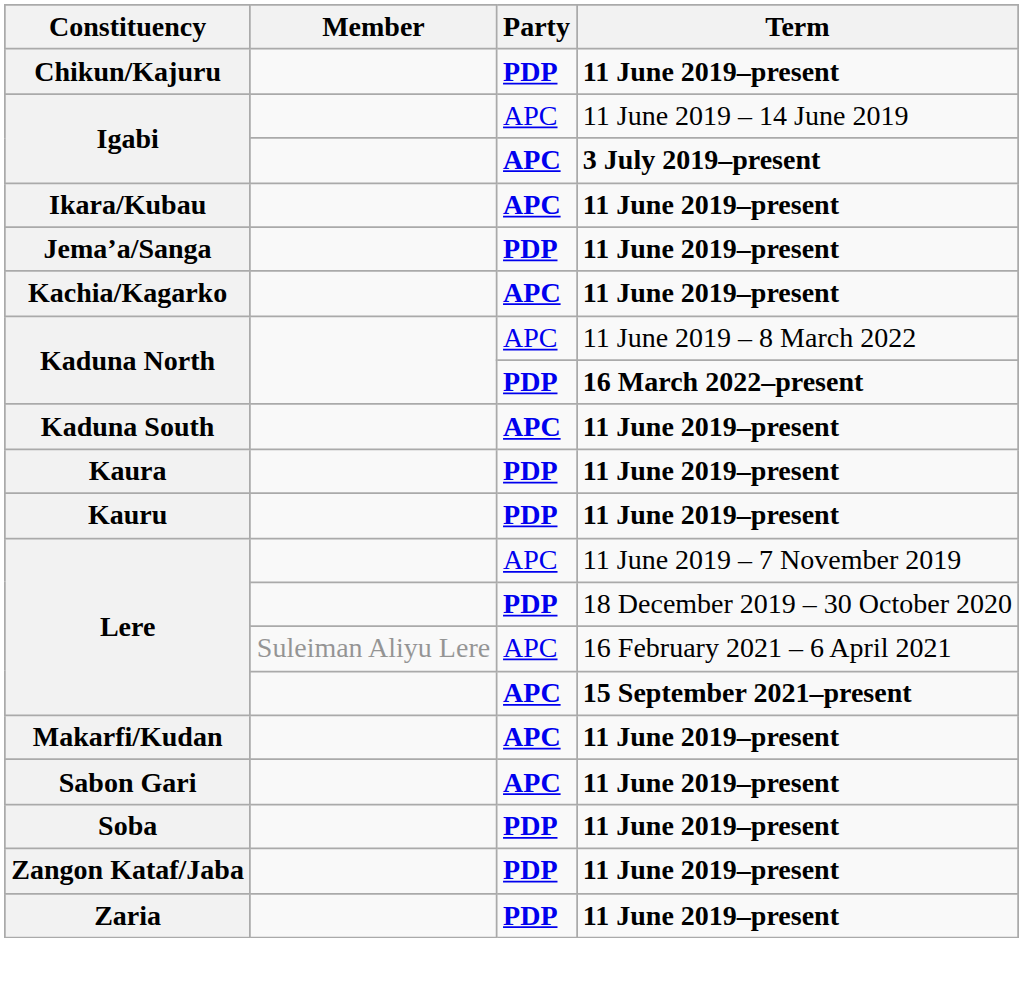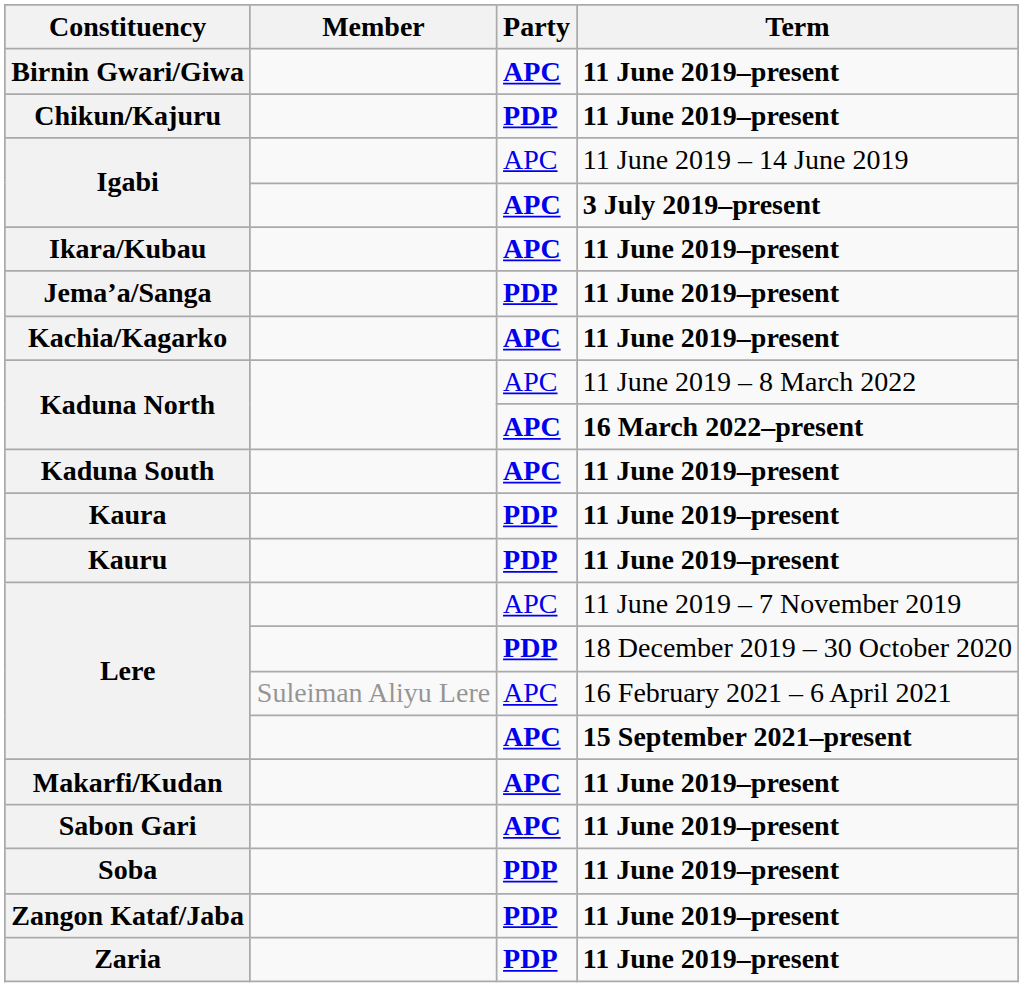+ row: (128, 71)
(530, 381) PDP -> (532, 426) APC
